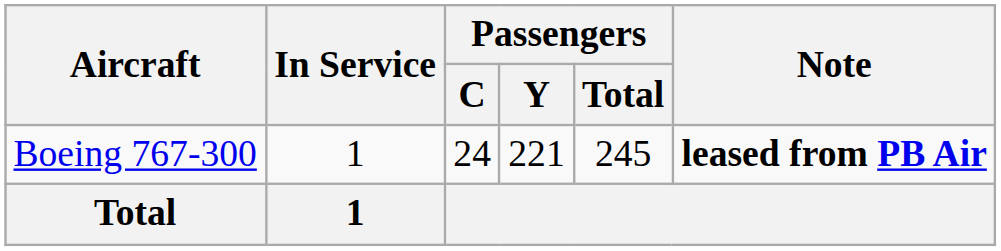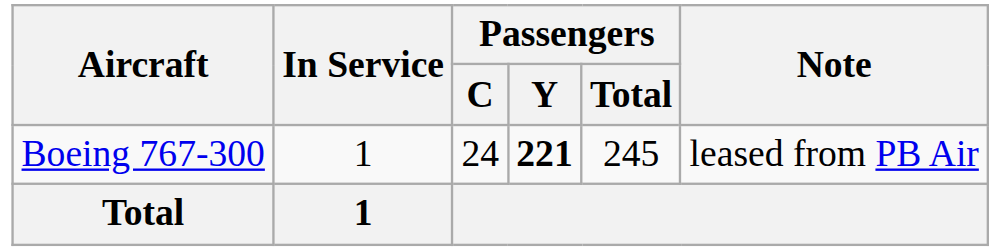(536, 153) normal -> (545, 153) bold
(834, 153) bold -> (834, 153) normal
